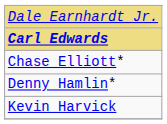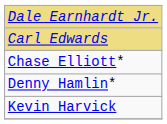(58, 39) bold -> (58, 39) normal
